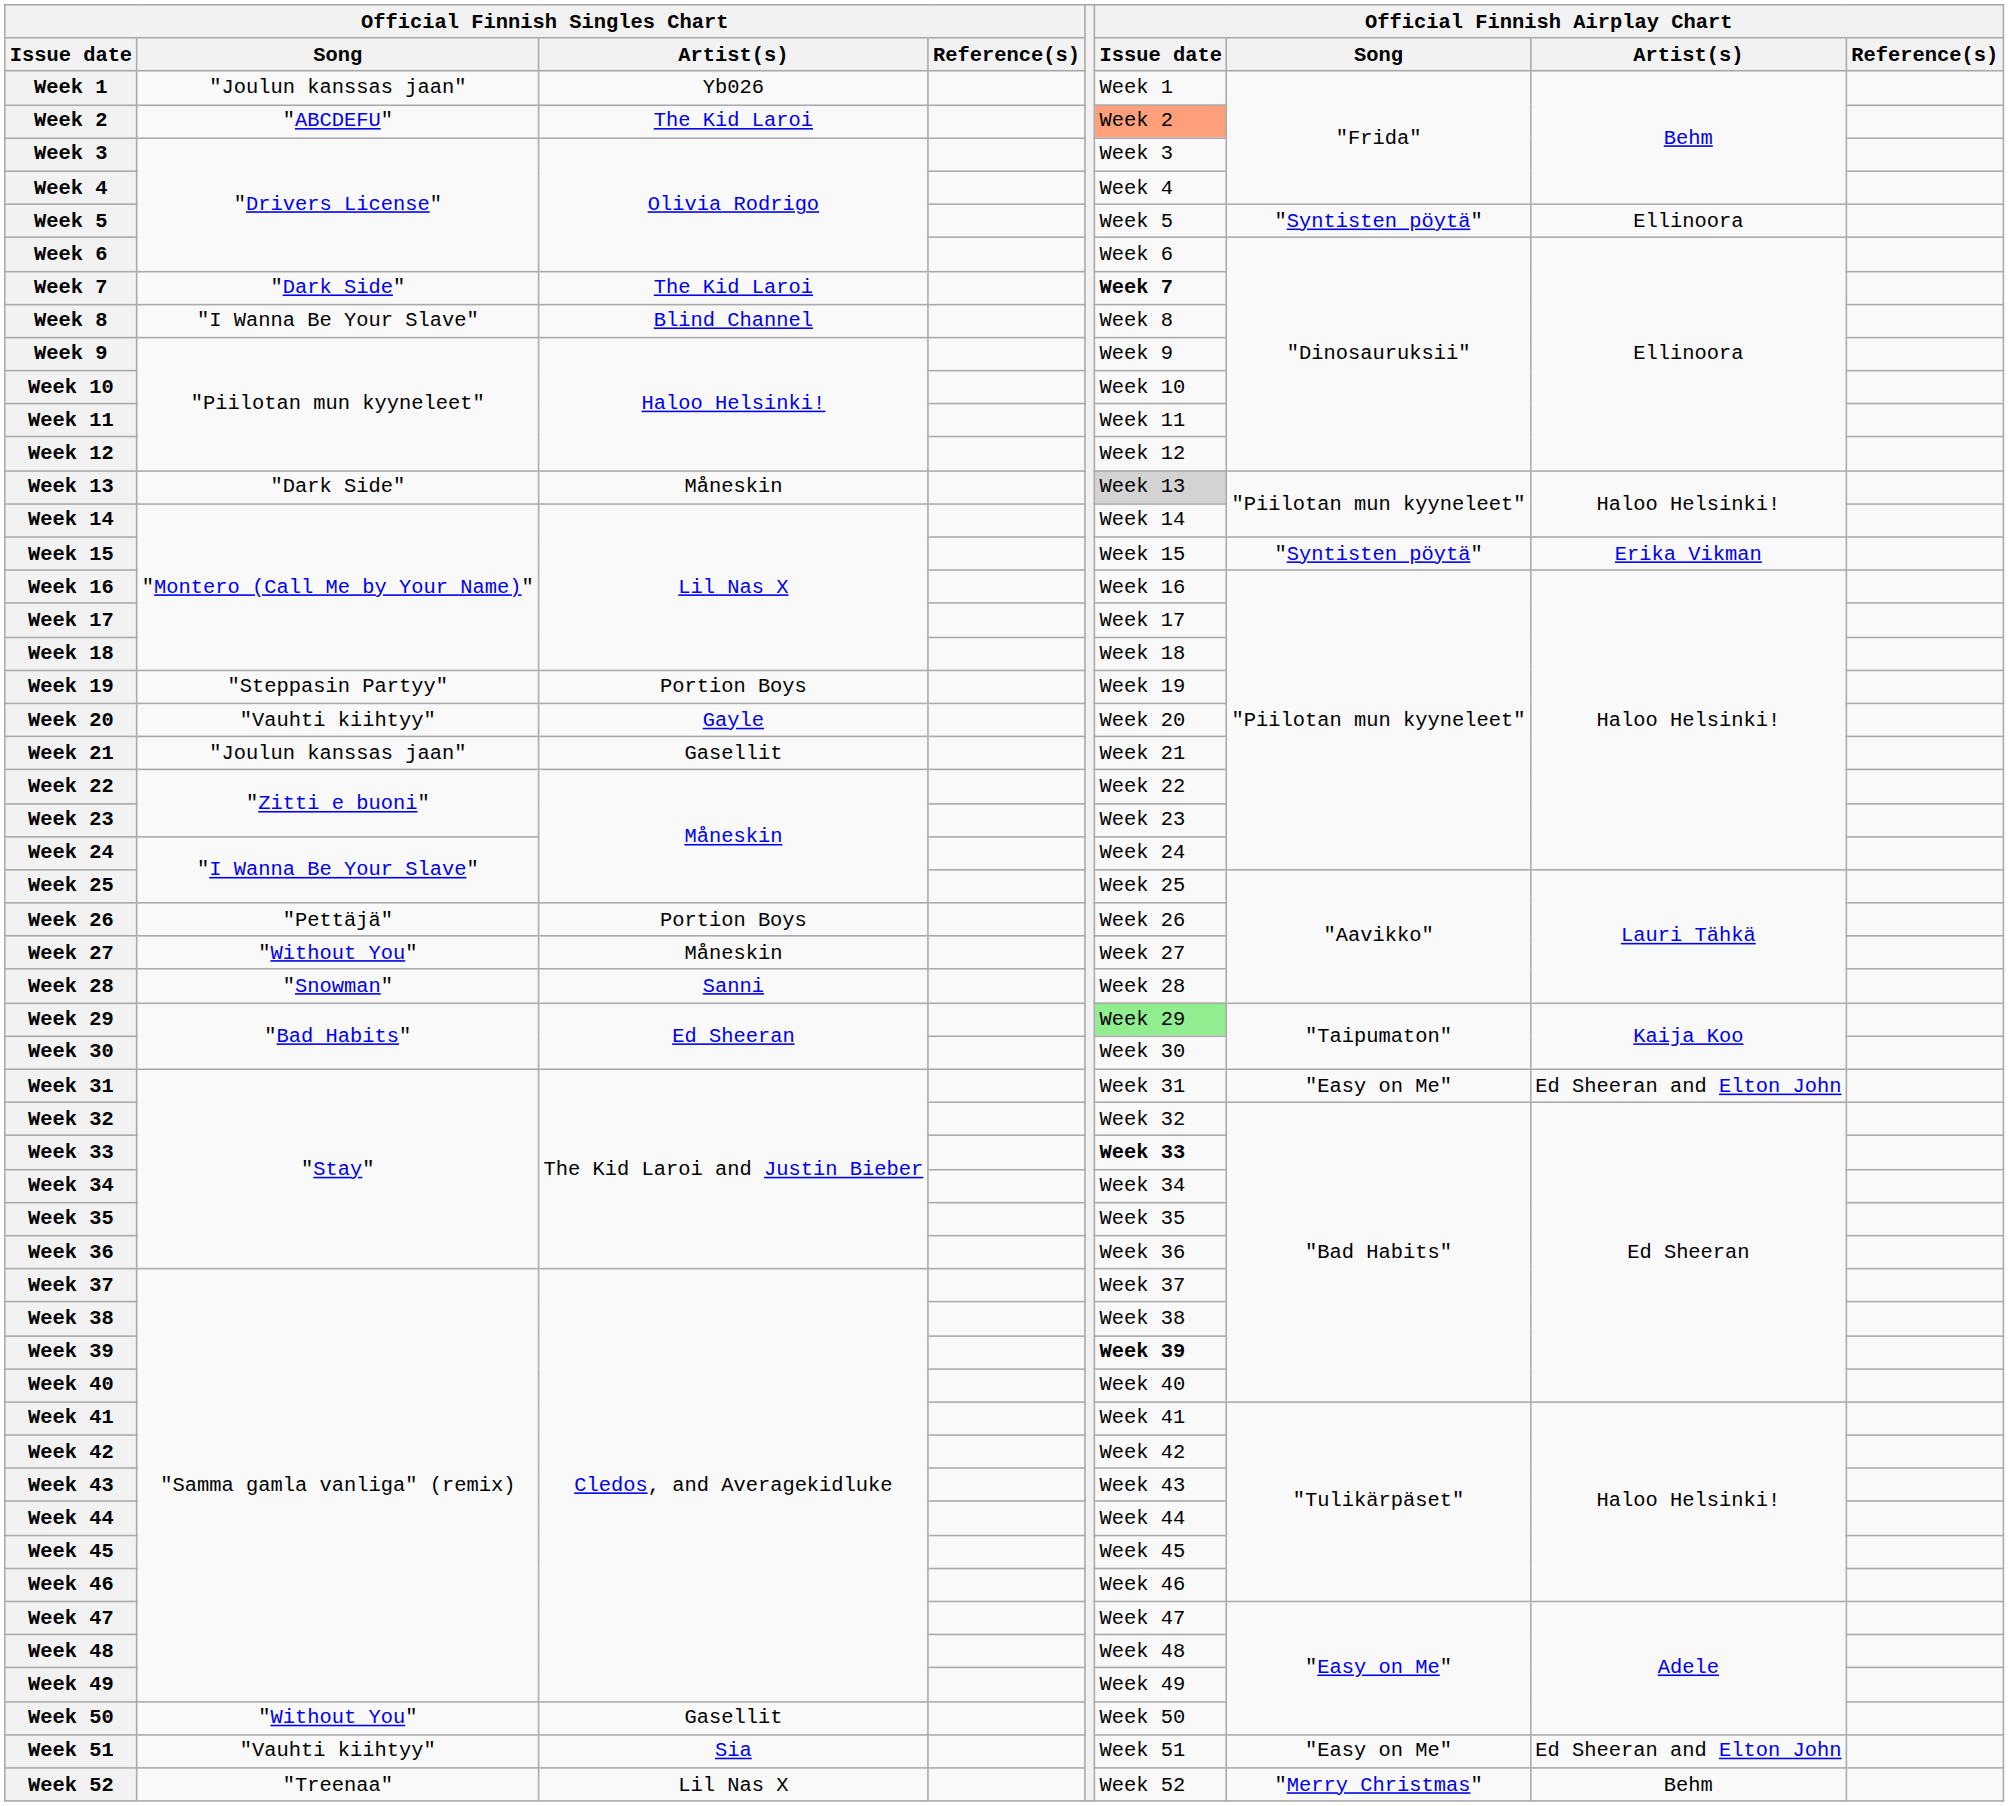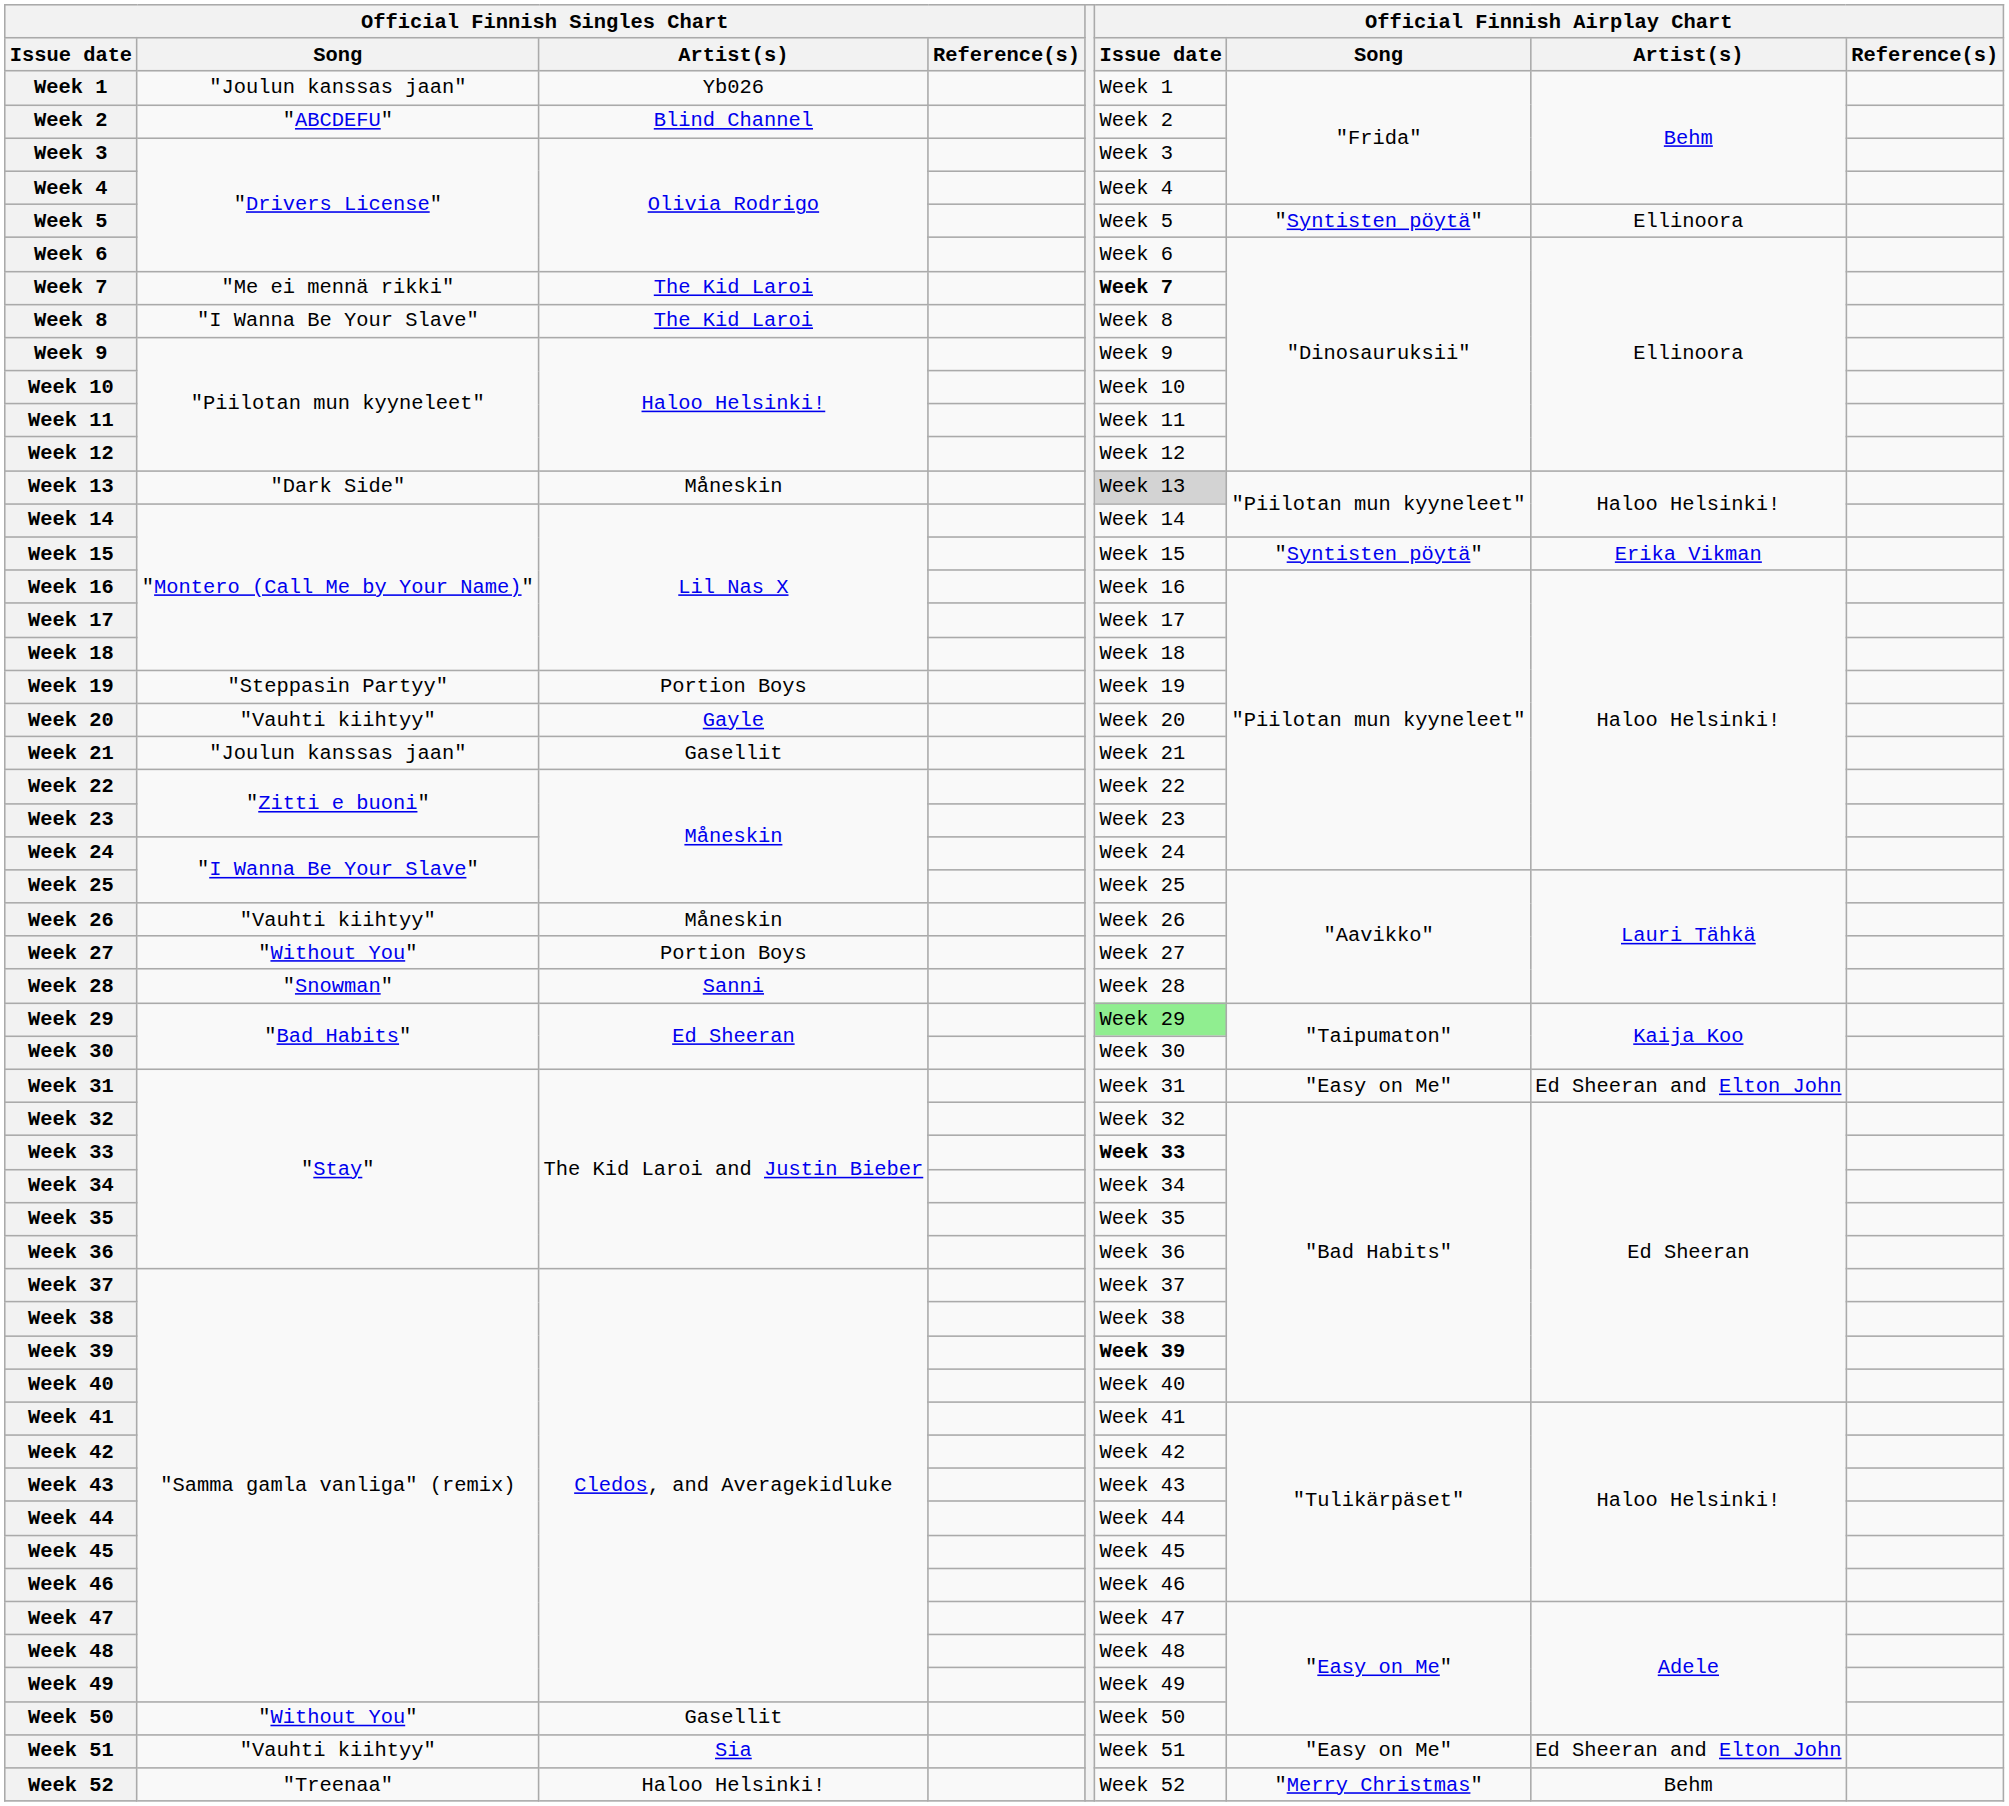(733, 121) The Kid Laroi -> (733, 121) Blind Channel
(1136, 121) lightsalmon background -> (1136, 121) no background
(338, 288) "Dark Side" -> (338, 288) "Me ei mennä rikki"
(733, 321) Blind Channel -> (733, 321) The Kid Laroi
(338, 920) "Pettäjä" -> (338, 920) "Vauhti kiihtyy"
(733, 920) Portion Boys -> (733, 920) Måneskin
(733, 953) Måneskin -> (733, 953) Portion Boys
(733, 1784) Lil Nas X -> (733, 1784) Haloo Helsinki!
